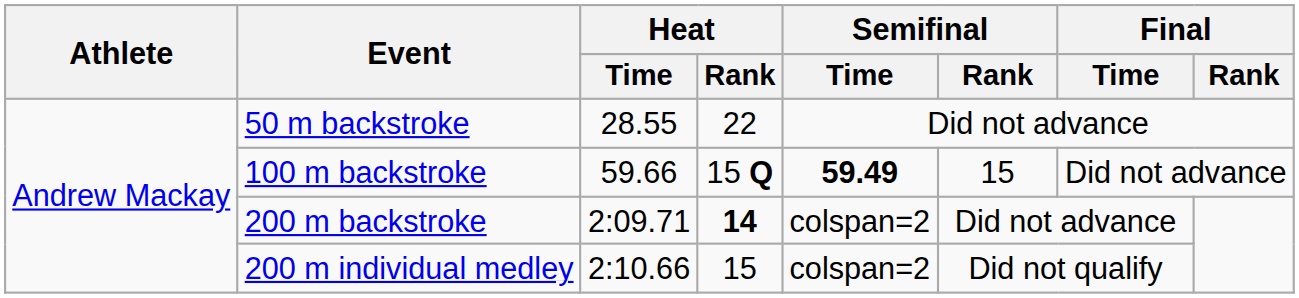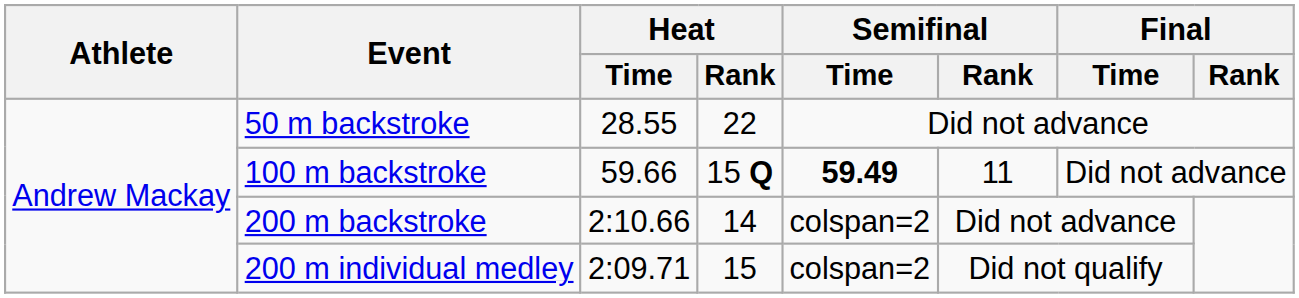(998, 172) 15 -> (998, 172) 11
(639, 221) 2:09.71 -> (639, 221) 2:10.66
(740, 221) bold -> (740, 221) normal
(639, 269) 2:10.66 -> (639, 269) 2:09.71
